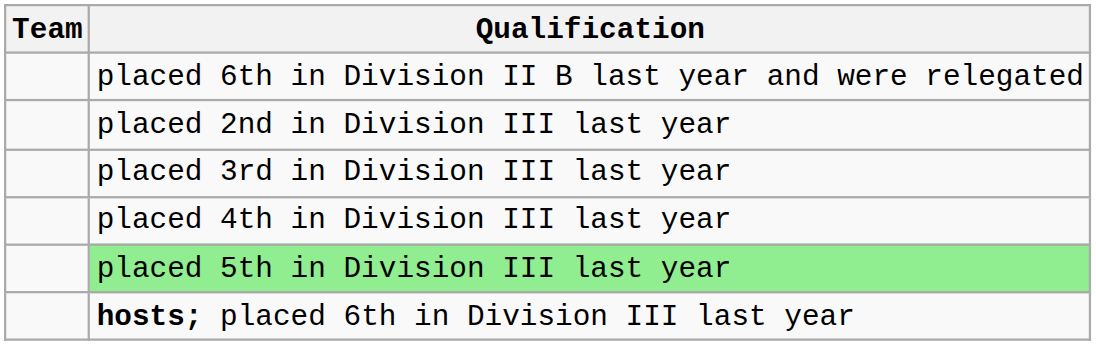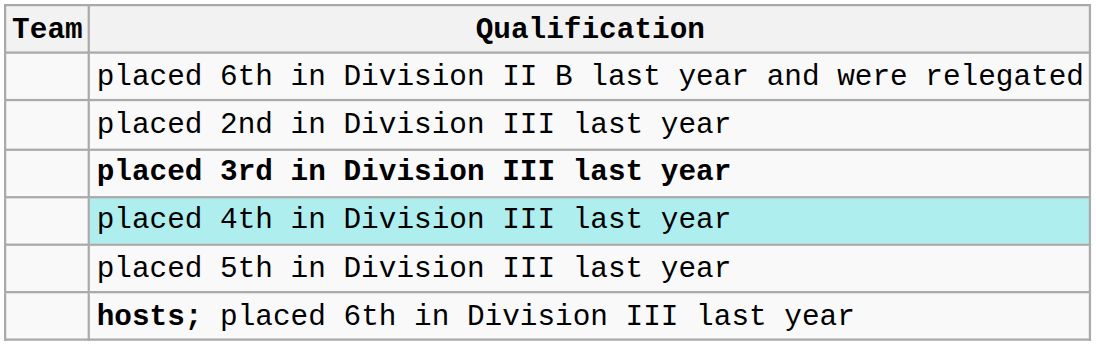(414, 173) normal -> (414, 173) bold
(414, 221) no background -> (414, 221) paleturquoise background
(414, 268) lightgreen background -> (414, 268) no background
